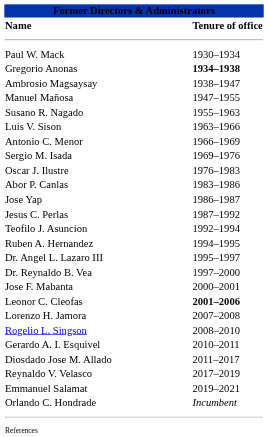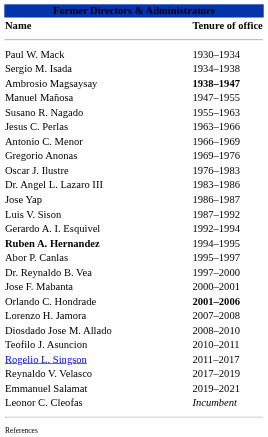(41, 69) Gregorio Anonas -> (38, 69) Sergio M. Isada
(216, 69) bold -> (216, 69) normal
(216, 83) normal -> (216, 83) bold
(33, 127) Luis V. Sison -> (37, 127) Jesus C. Perlas
(38, 156) Sergio M. Isada -> (41, 156) Gregorio Anonas
(37, 185) Abor P. Canlas -> (54, 185) Dr. Angel L. Lazaro III
(37, 214) Jesus C. Perlas -> (33, 214) Luis V. Sison
(46, 228) Teofilo J. Asuncion -> (53, 228) Gerardo A. I. Esquivel
(49, 243) normal -> (52, 243) bold
(54, 257) Dr. Angel L. Lazaro III -> (37, 257) Abor P. Canlas
(44, 301) Leonor C. Cleofas -> (51, 301) Orlando C. Hondrade
(46, 330) Rogelio L. Singson -> (58, 330) Diosdado Jose M. Allado
(53, 345) Gerardo A. I. Esquivel -> (46, 345) Teofilo J. Asuncion
(58, 359) Diosdado Jose M. Allado -> (46, 359) Rogelio L. Singson
(51, 403) Orlando C. Hondrade -> (44, 403) Leonor C. Cleofas
